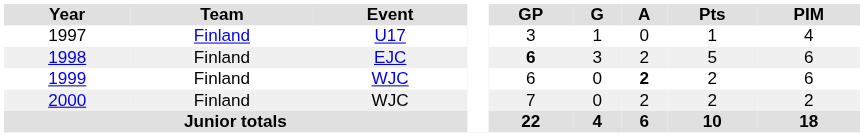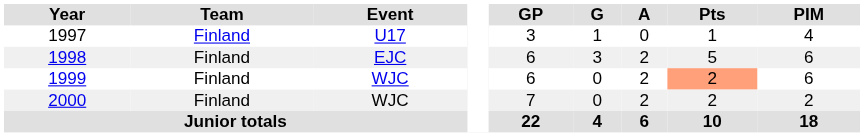(531, 57) bold -> (531, 57) normal
(644, 78) bold -> (644, 78) normal
(712, 78) no background -> (712, 78) lightsalmon background
